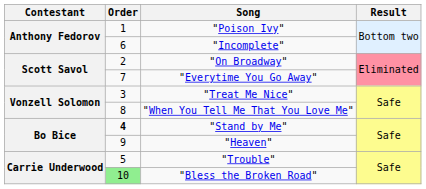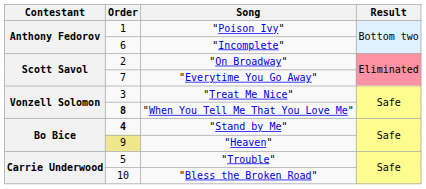(123, 110) normal -> (123, 110) bold
(123, 143) no background -> (123, 143) khaki background
(123, 176) lightgreen background -> (123, 176) no background
